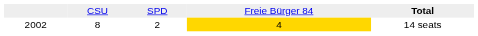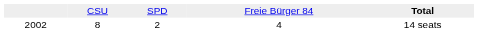(279, 24) gold background -> (279, 24) no background
